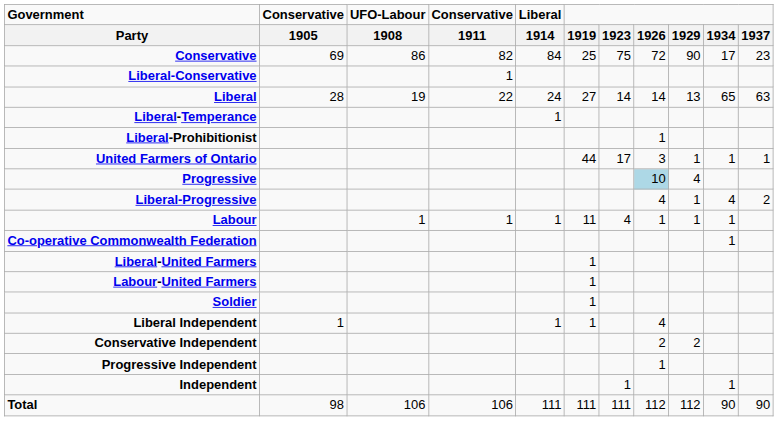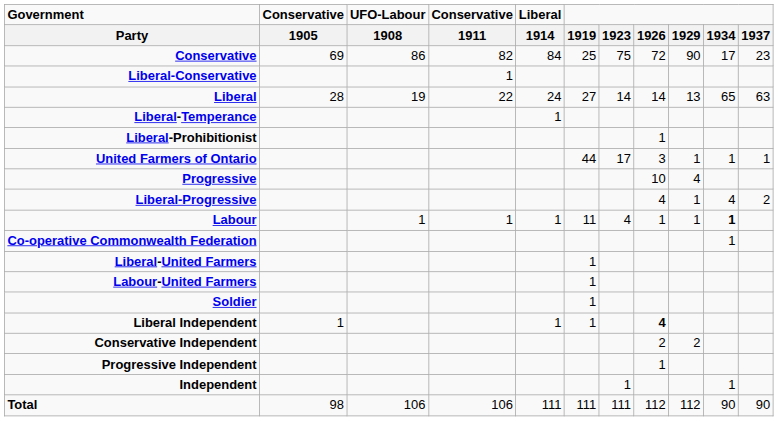(659, 179) lightblue background -> (659, 179) no background
(732, 220) normal -> (732, 220) bold
(662, 323) normal -> (662, 323) bold
